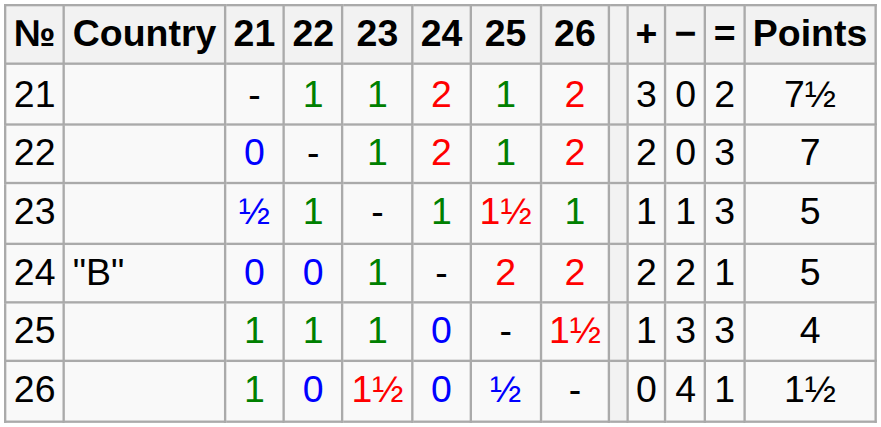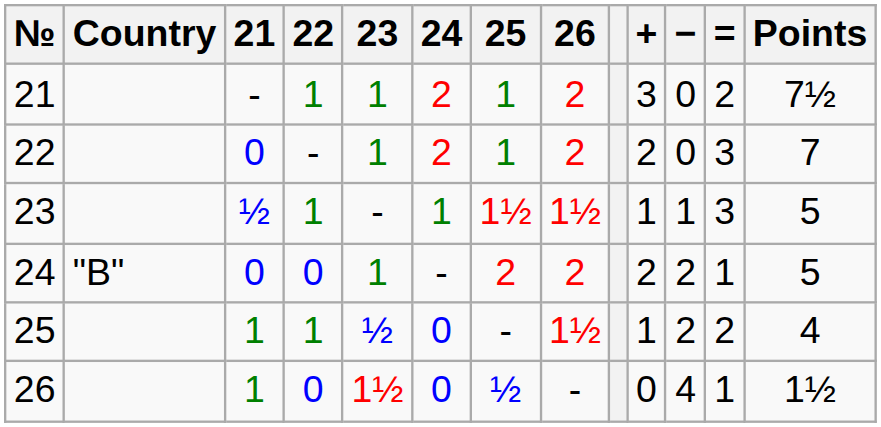(575, 212) 1 -> (575, 212) 1½
(377, 331) 1 -> (377, 331) ½
(686, 331) 3 -> (686, 331) 2
(725, 331) 3 -> (725, 331) 2
